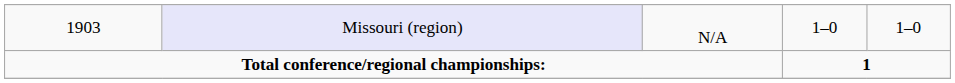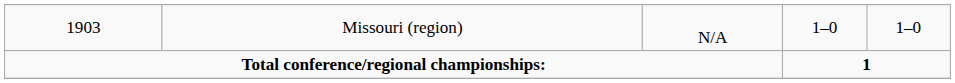(402, 27) lavender background -> (402, 27) no background
